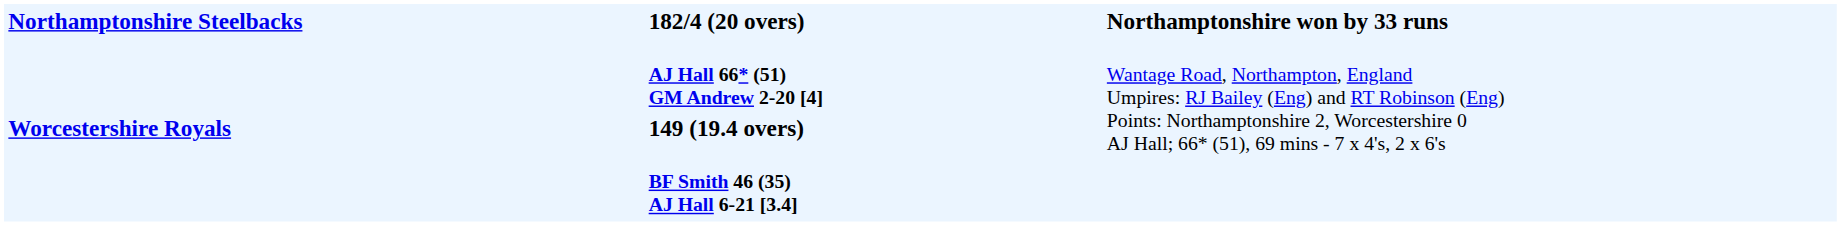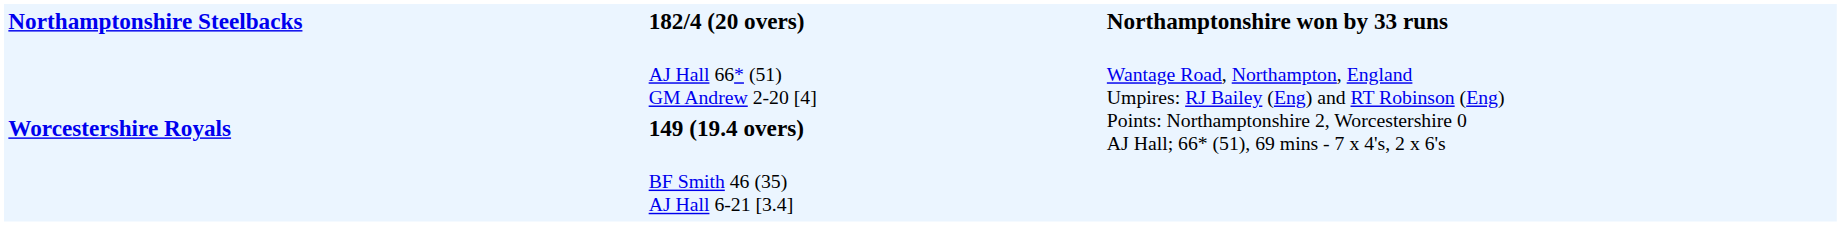(736, 86) bold -> (733, 86) normal
(723, 193) bold -> (721, 193) normal
